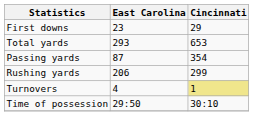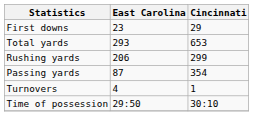rows swapped: (43, 73) <-> (43, 58)
(193, 88) khaki background -> (193, 88) no background
